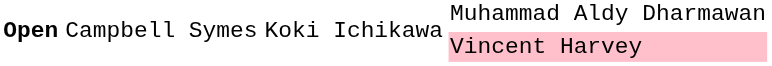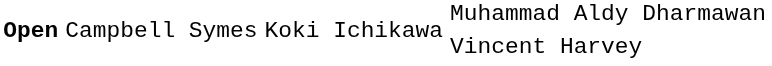(546, 47) pink background -> (546, 47) no background
